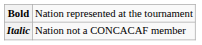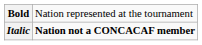(110, 31) normal -> (115, 31) bold
